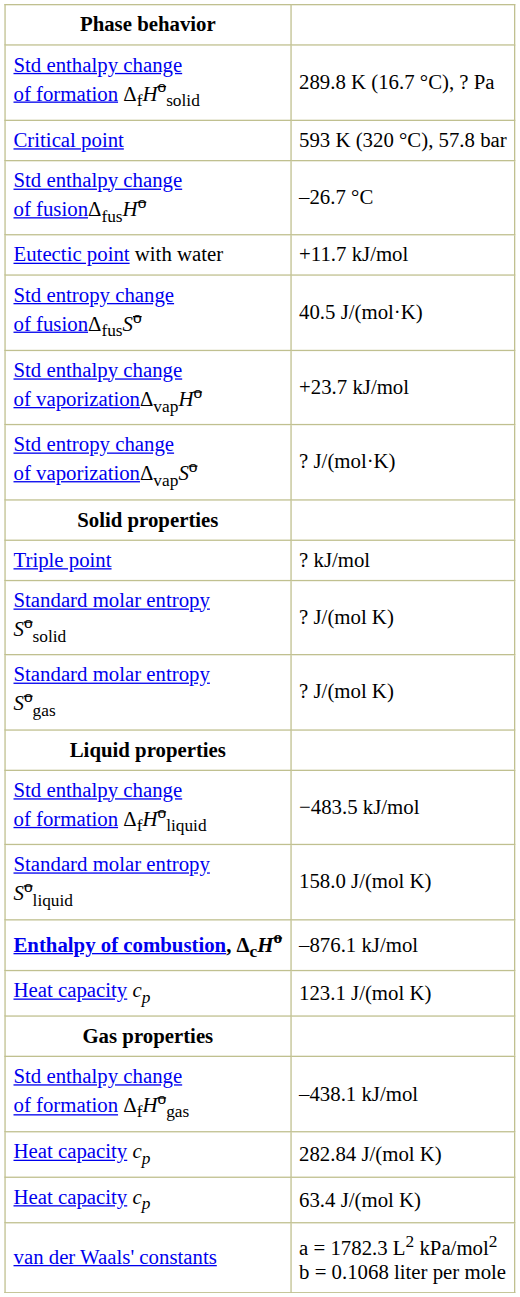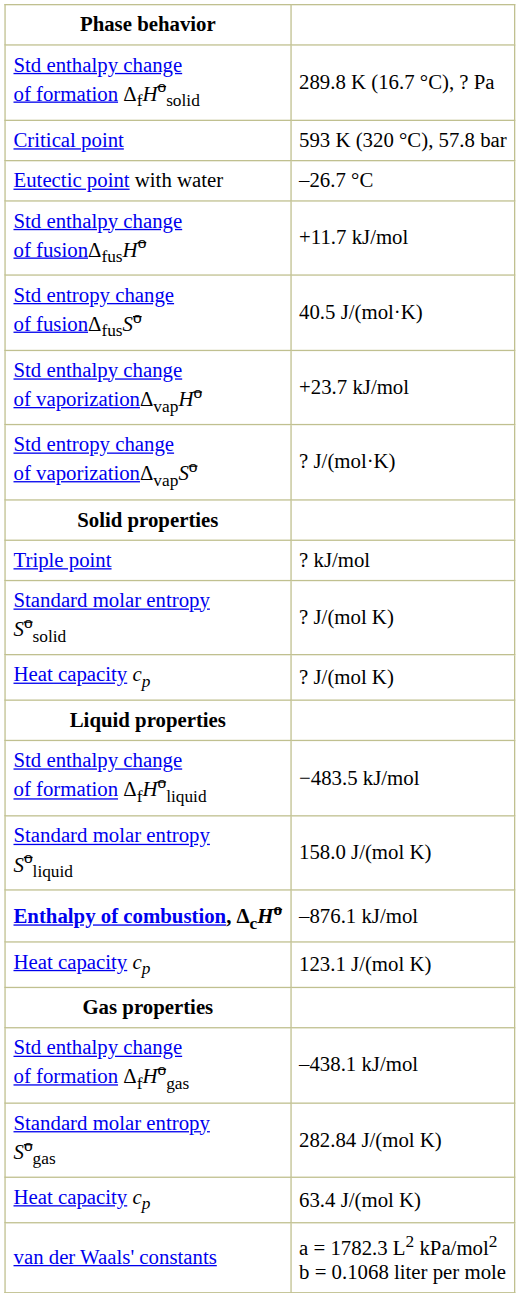(98, 197) Std enthalpy change of fusionΔfusHo -> (118, 180) Eutectic point with water
(118, 254) Eutectic point with water -> (98, 237) Std enthalpy change of fusionΔfusHo
(112, 692) Standard molar entropy Sogas -> (82, 677) Heat capacity cp
(82, 1154) Heat capacity cp -> (112, 1139) Standard molar entropy Sogas
